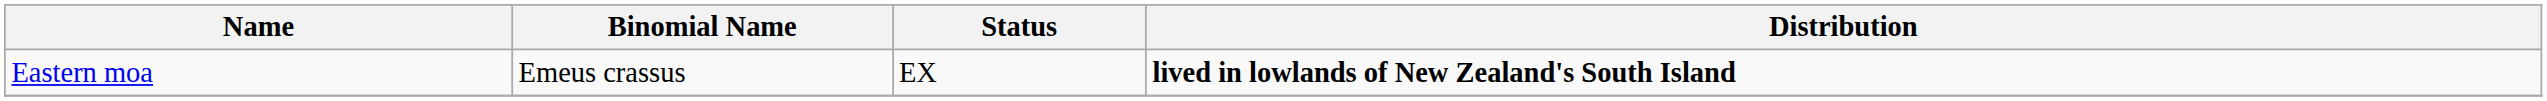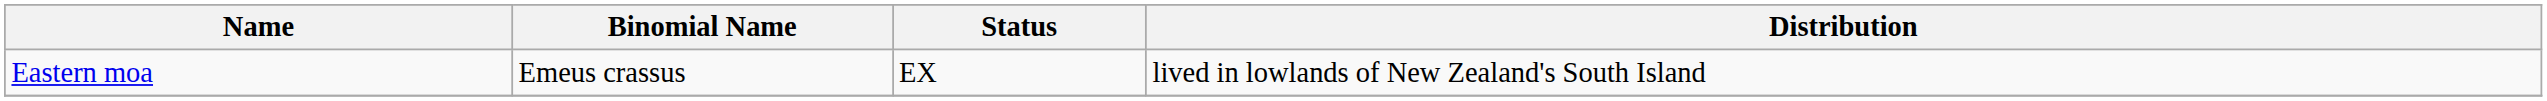(1444, 72) bold -> (1429, 72) normal
